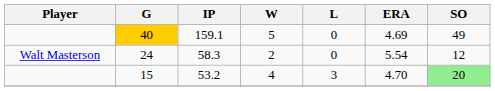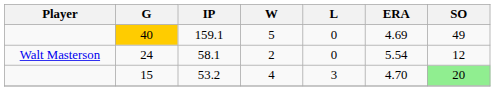(209, 55) 58.3 -> (209, 55) 58.1
